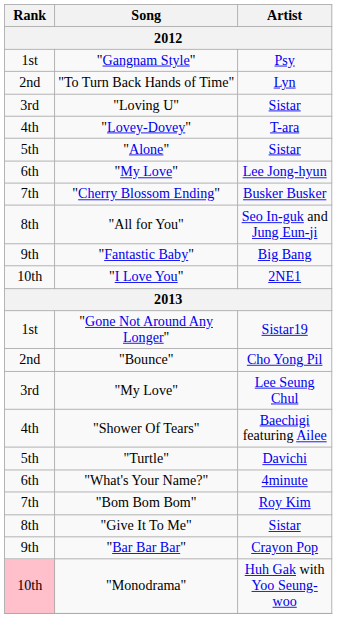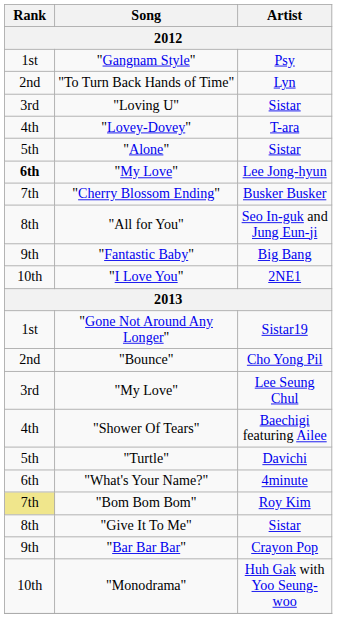(30, 171) normal -> (30, 171) bold
(30, 503) no background -> (30, 503) khaki background
(30, 586) pink background -> (30, 586) no background
